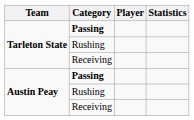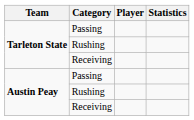(88, 29) bold -> (87, 29) normal
(88, 76) bold -> (87, 76) normal
